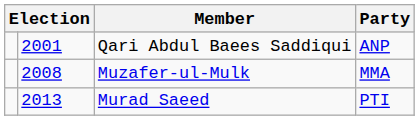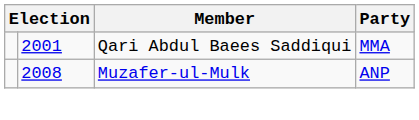(375, 46) ANP -> (375, 46) MMA
(375, 74) MMA -> (375, 74) ANP
- row: (154, 101)
